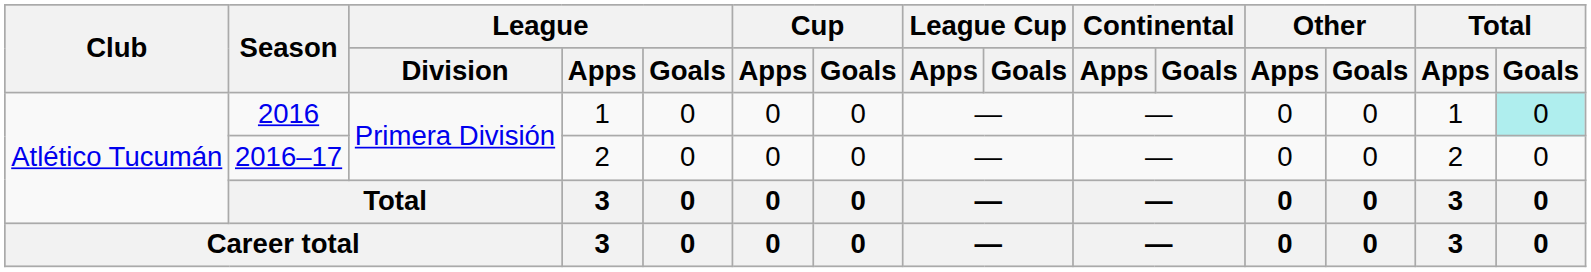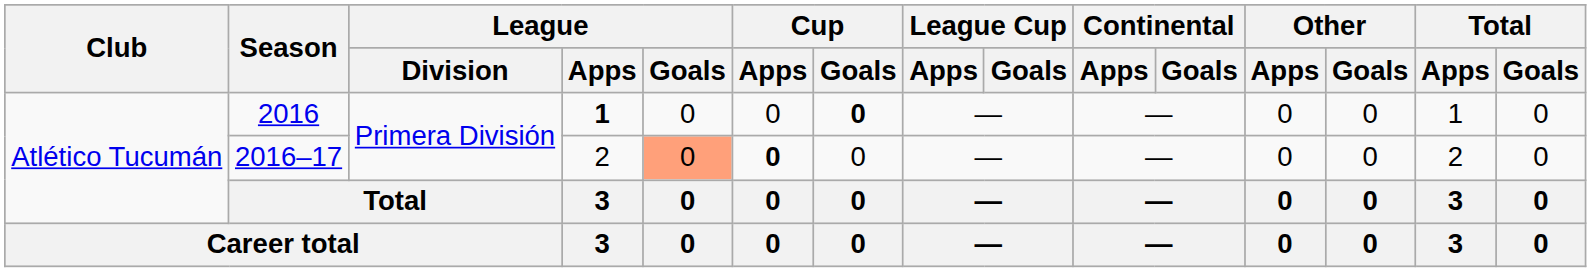(602, 113) normal -> (602, 113) bold
(858, 113) normal -> (858, 113) bold
(1541, 113) paleturquoise background -> (1541, 113) no background
(688, 157) no background -> (688, 157) lightsalmon background
(773, 157) normal -> (773, 157) bold
